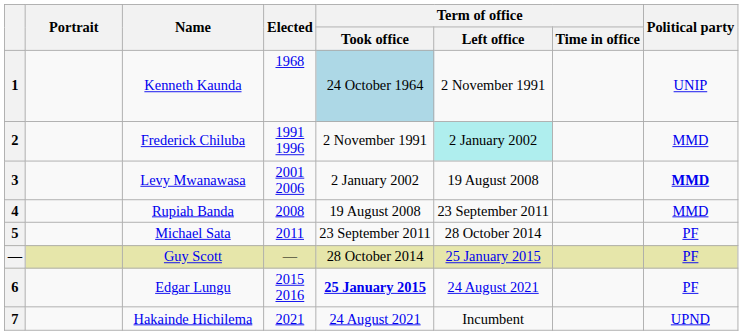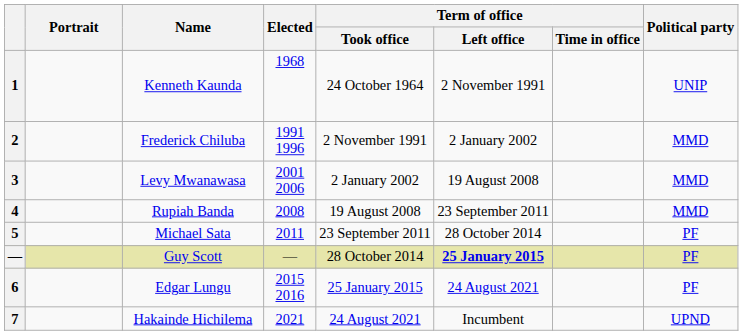(375, 85) lightblue background -> (375, 85) no background
(493, 141) paleturquoise background -> (493, 141) no background
(690, 180) bold -> (690, 180) normal
(493, 256) normal -> (493, 256) bold
(375, 287) bold -> (375, 287) normal
